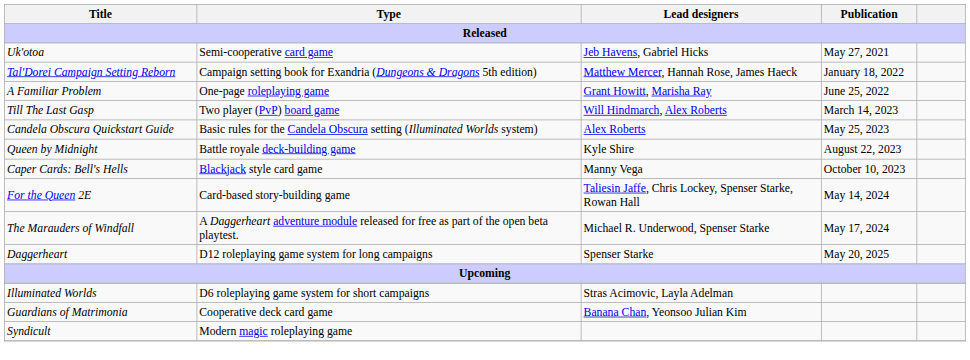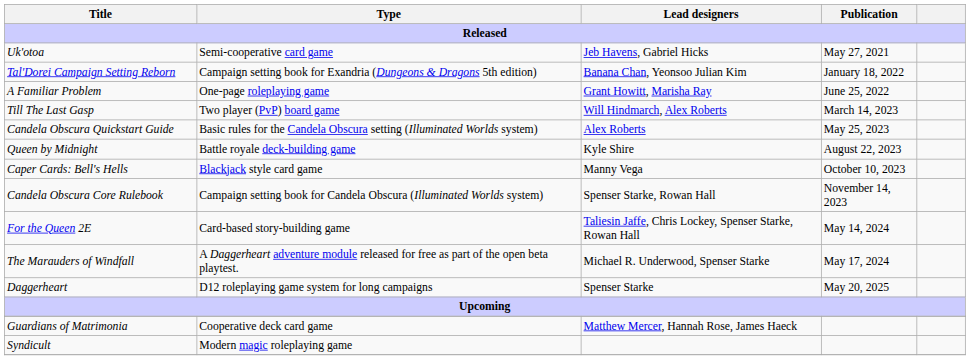(690, 72) Matthew Mercer, Hannah Rose, James Haeck -> (665, 72) Banana Chan, Yeonsoo Julian Kim
+ row: (85, 194)
- row: (52, 292)
(665, 312) Banana Chan, Yeonsoo Julian Kim -> (690, 326) Matthew Mercer, Hannah Rose, James Haeck
